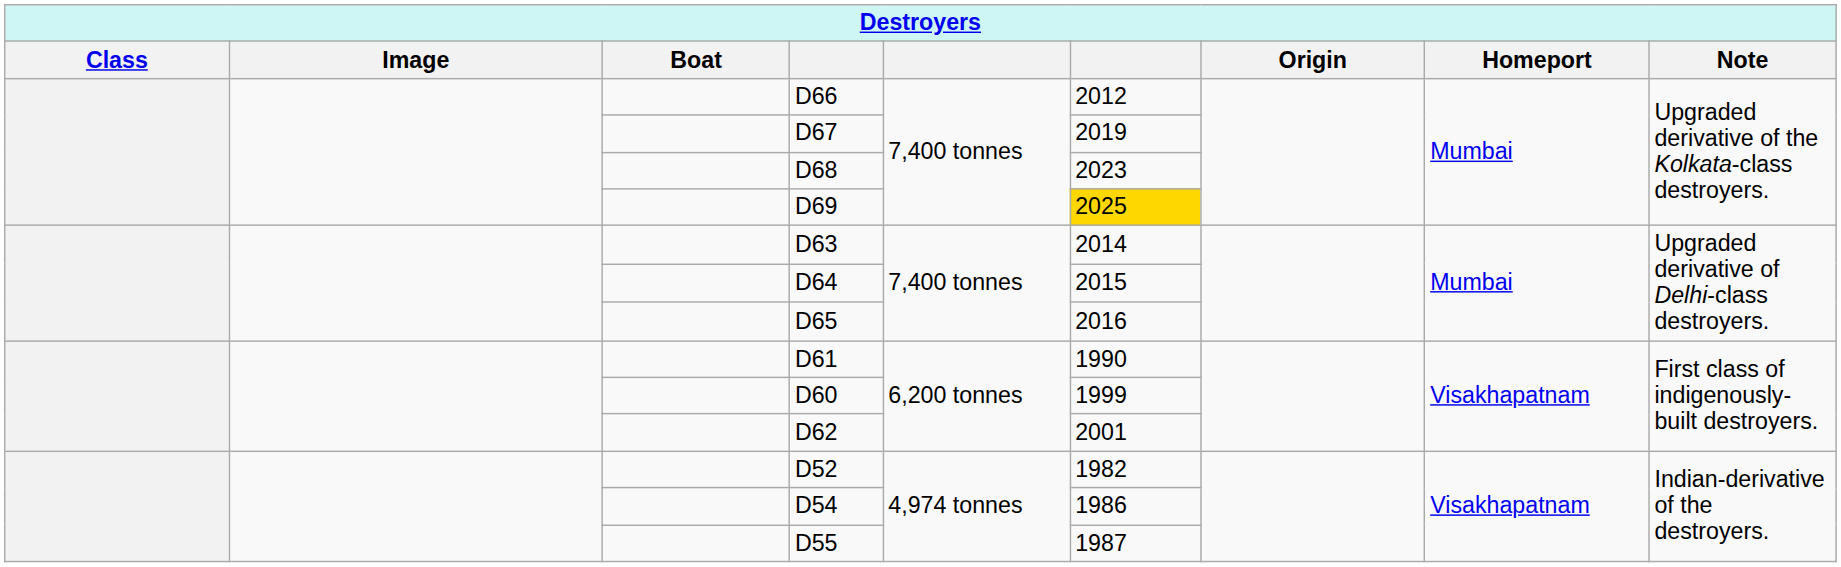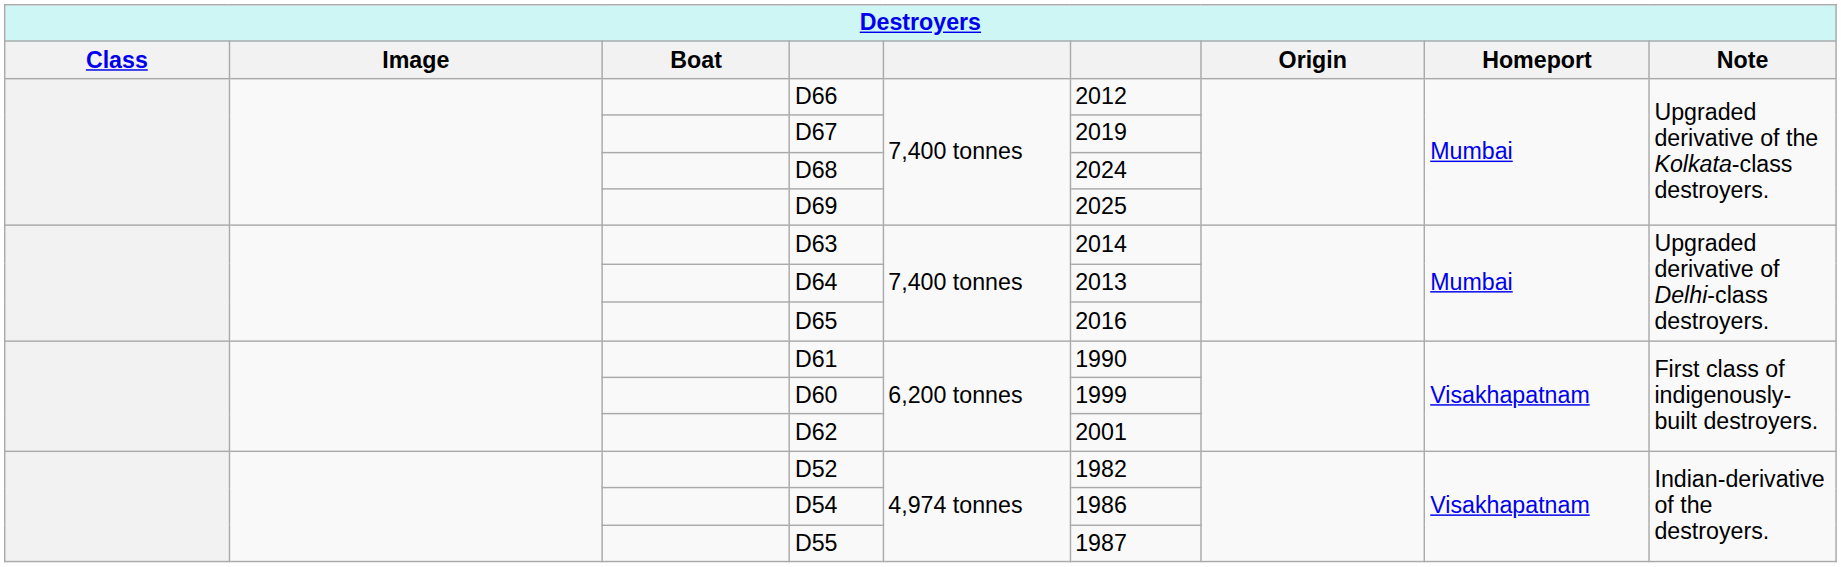(1101, 170) 2023 -> (1101, 170) 2024
(1101, 206) gold background -> (1101, 206) no background
(1101, 282) 2015 -> (1101, 282) 2013
